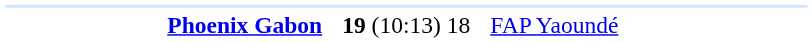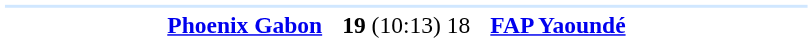(554, 25) normal -> (558, 25) bold
